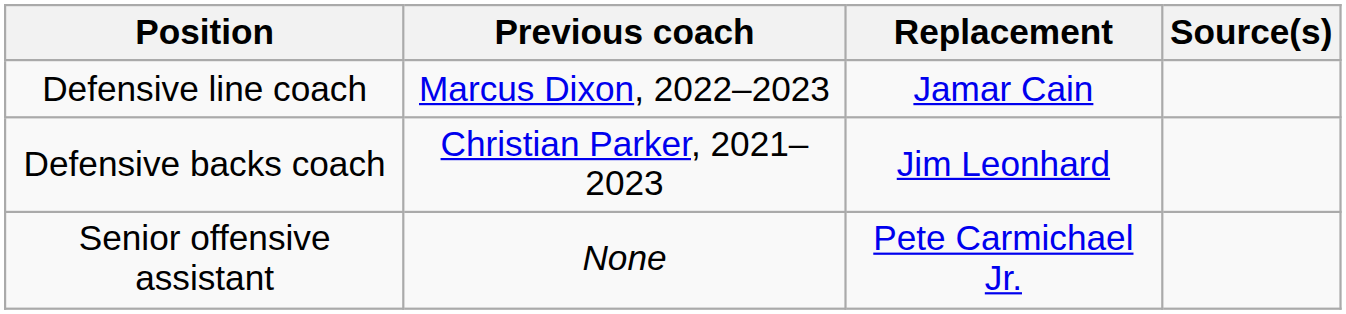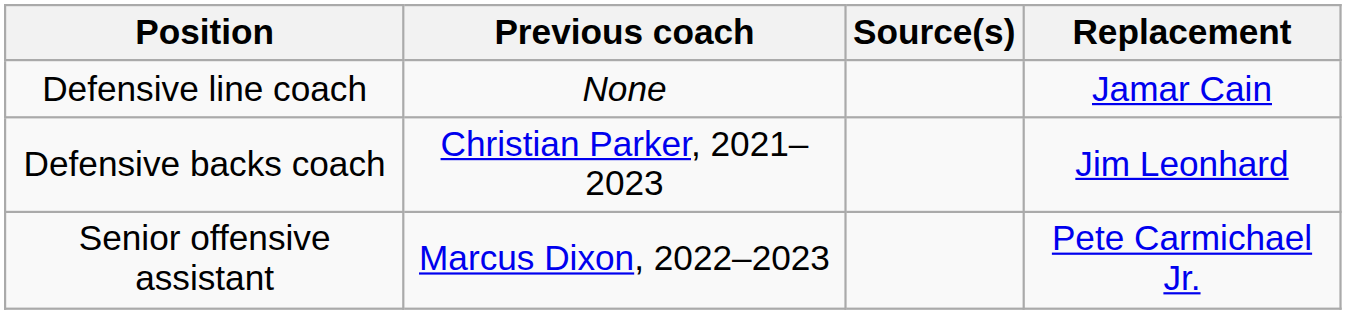columns swapped: (1003, 32) <-> (1251, 32)
(624, 88) Marcus Dixon, 2022–2023 -> (625, 88) None
(625, 259) None -> (624, 259) Marcus Dixon, 2022–2023
